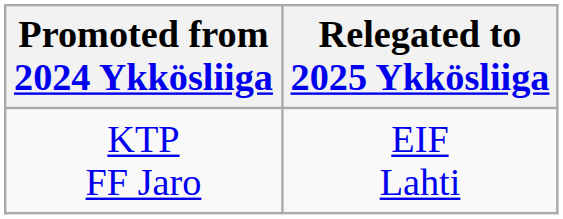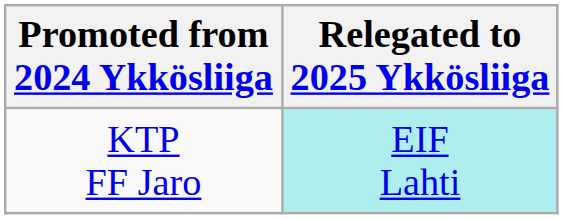(420, 159) no background -> (420, 159) paleturquoise background
